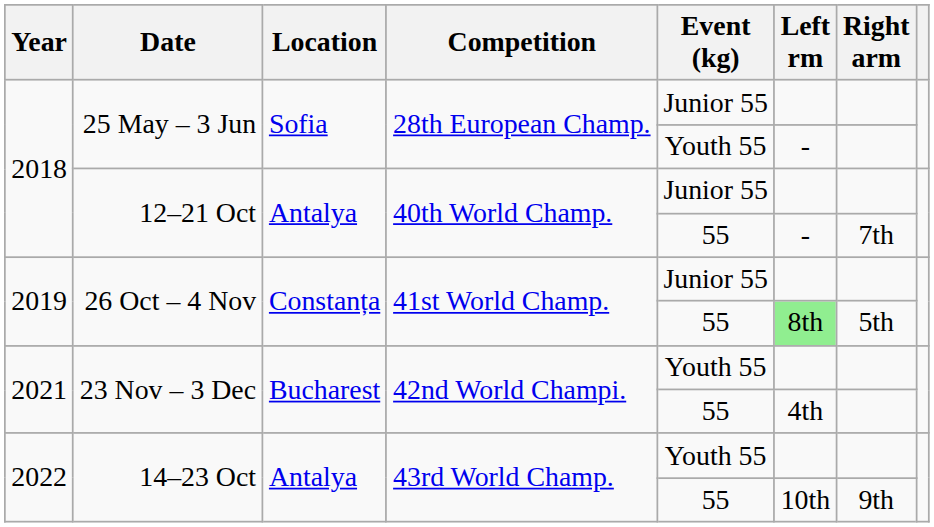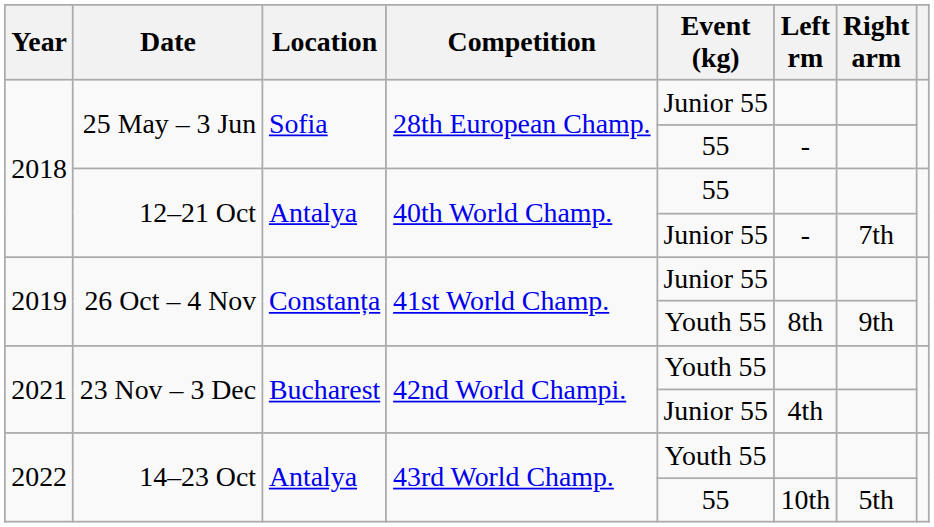(716, 146) Youth 55 -> (716, 146) 55
(716, 190) Junior 55 -> (716, 190) 55
(716, 234) 55 -> (716, 234) Junior 55
(716, 322) 55 -> (716, 322) Youth 55
(805, 322) lightgreen background -> (805, 322) no background
(876, 322) 5th -> (876, 322) 9th
(716, 411) 55 -> (716, 411) Junior 55
(876, 499) 9th -> (876, 499) 5th
